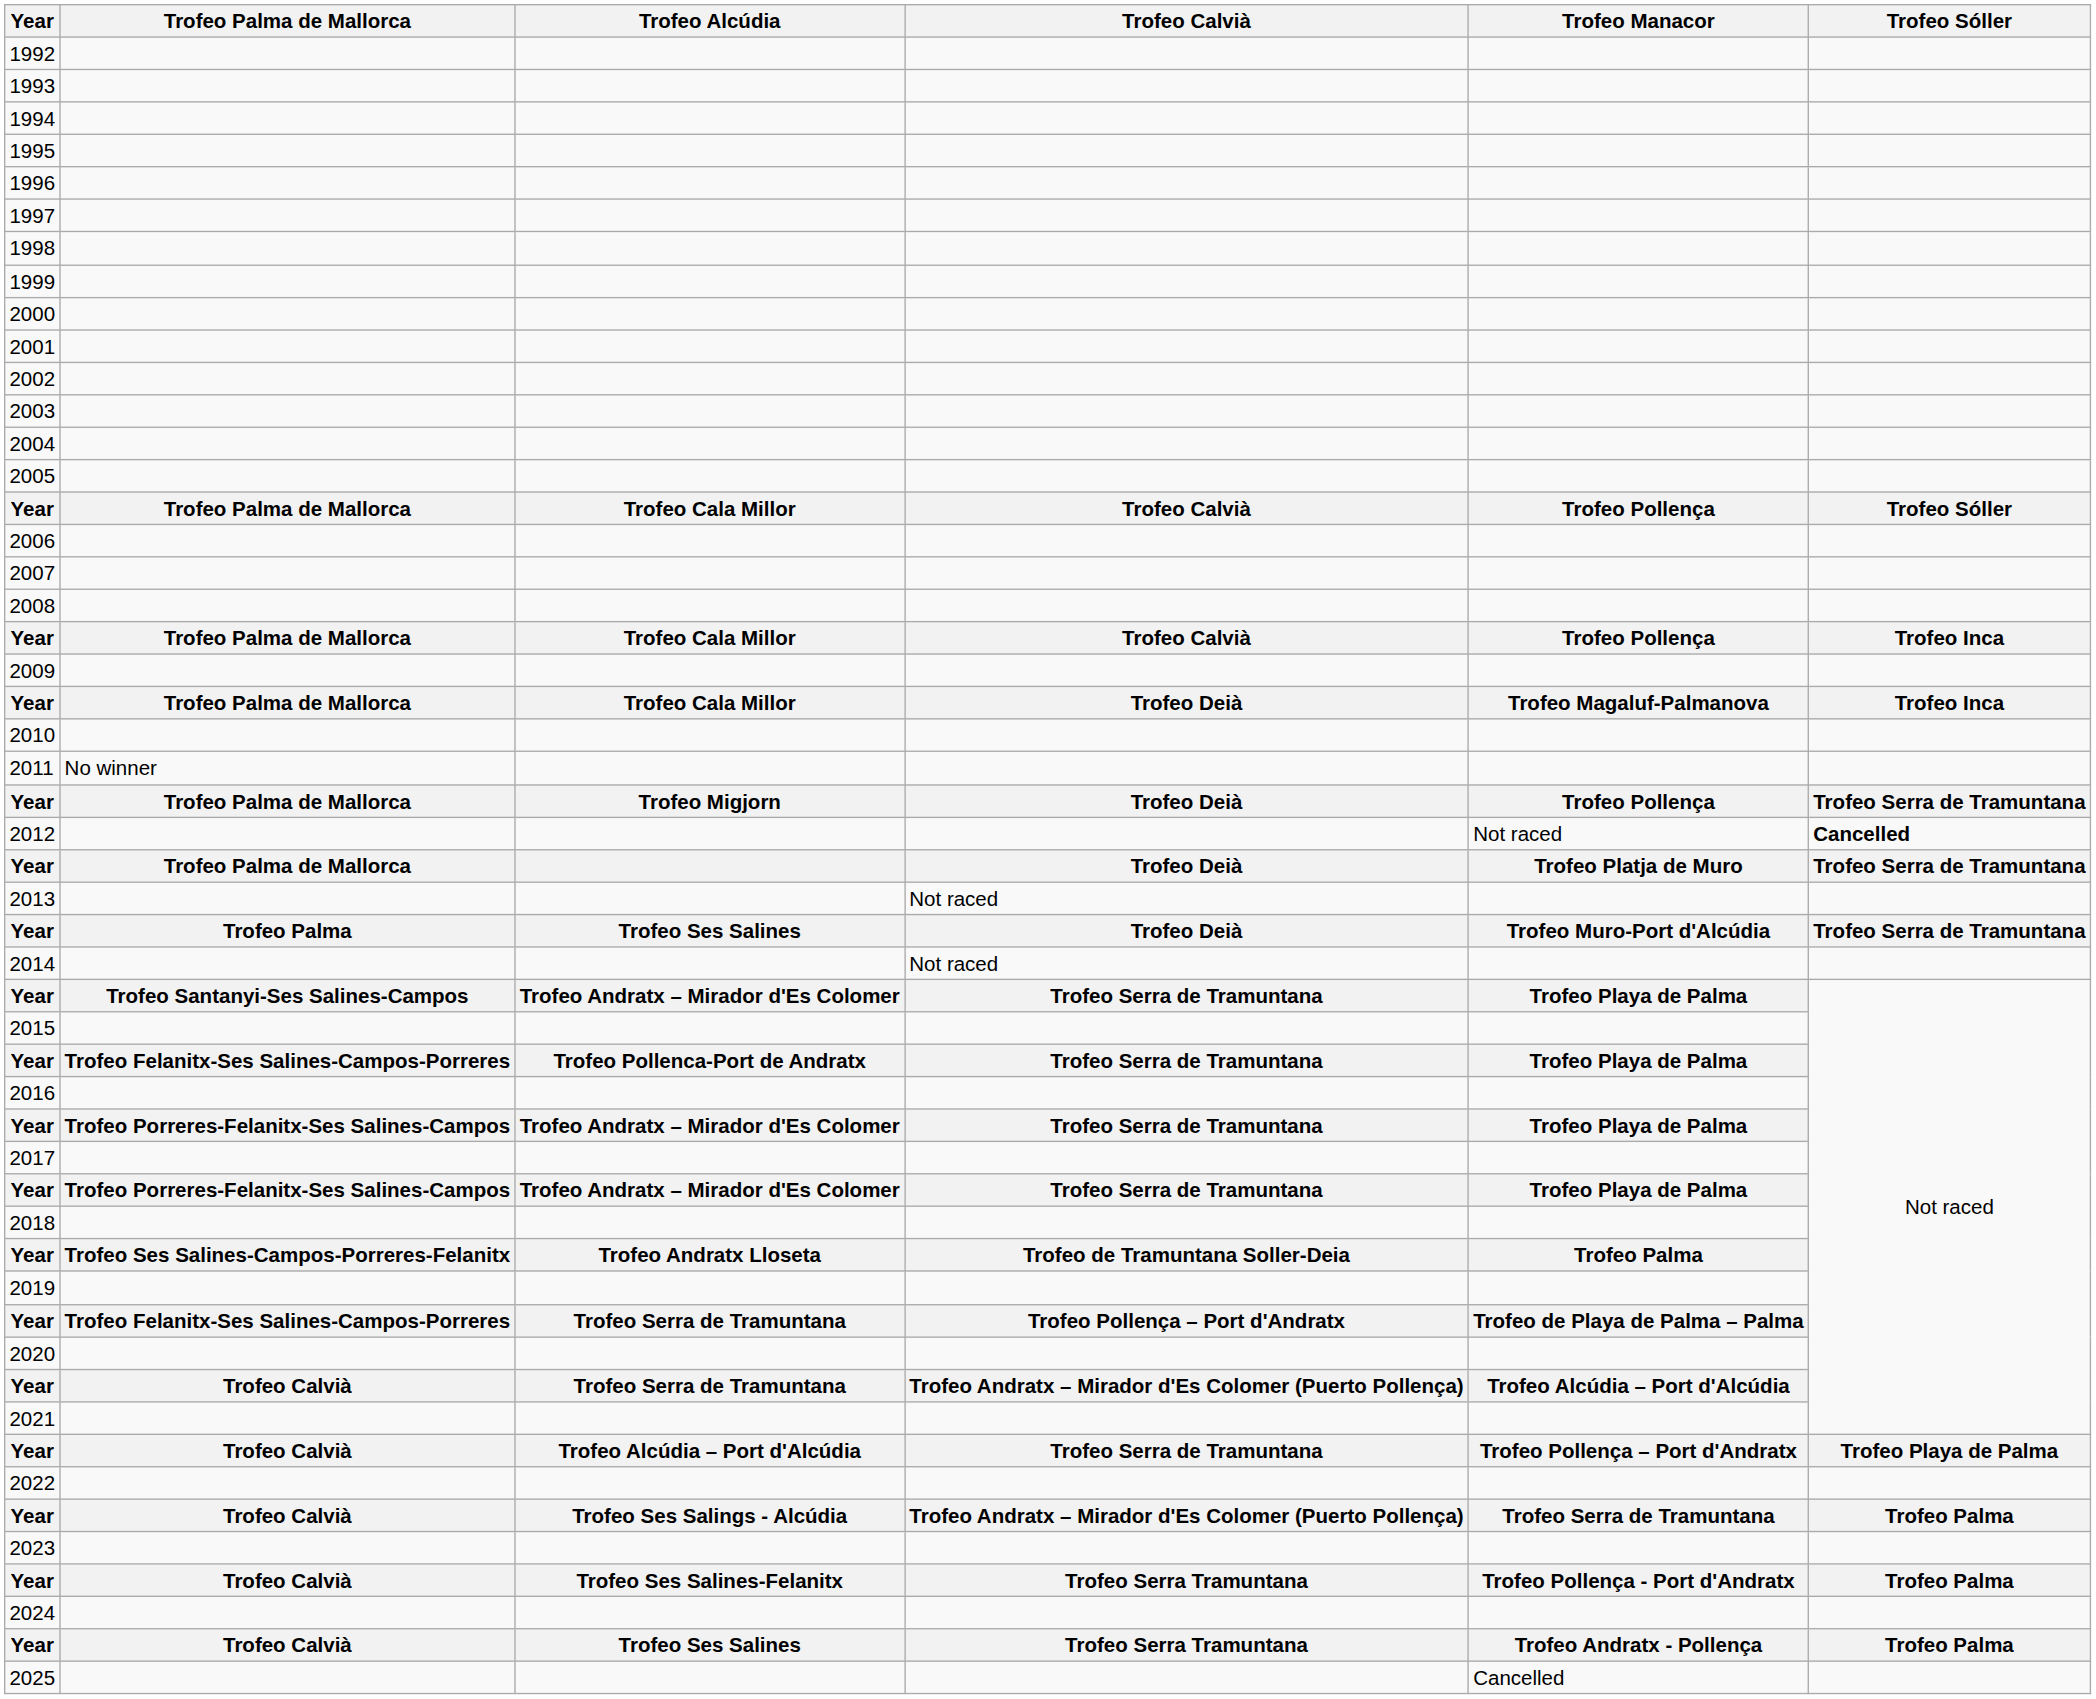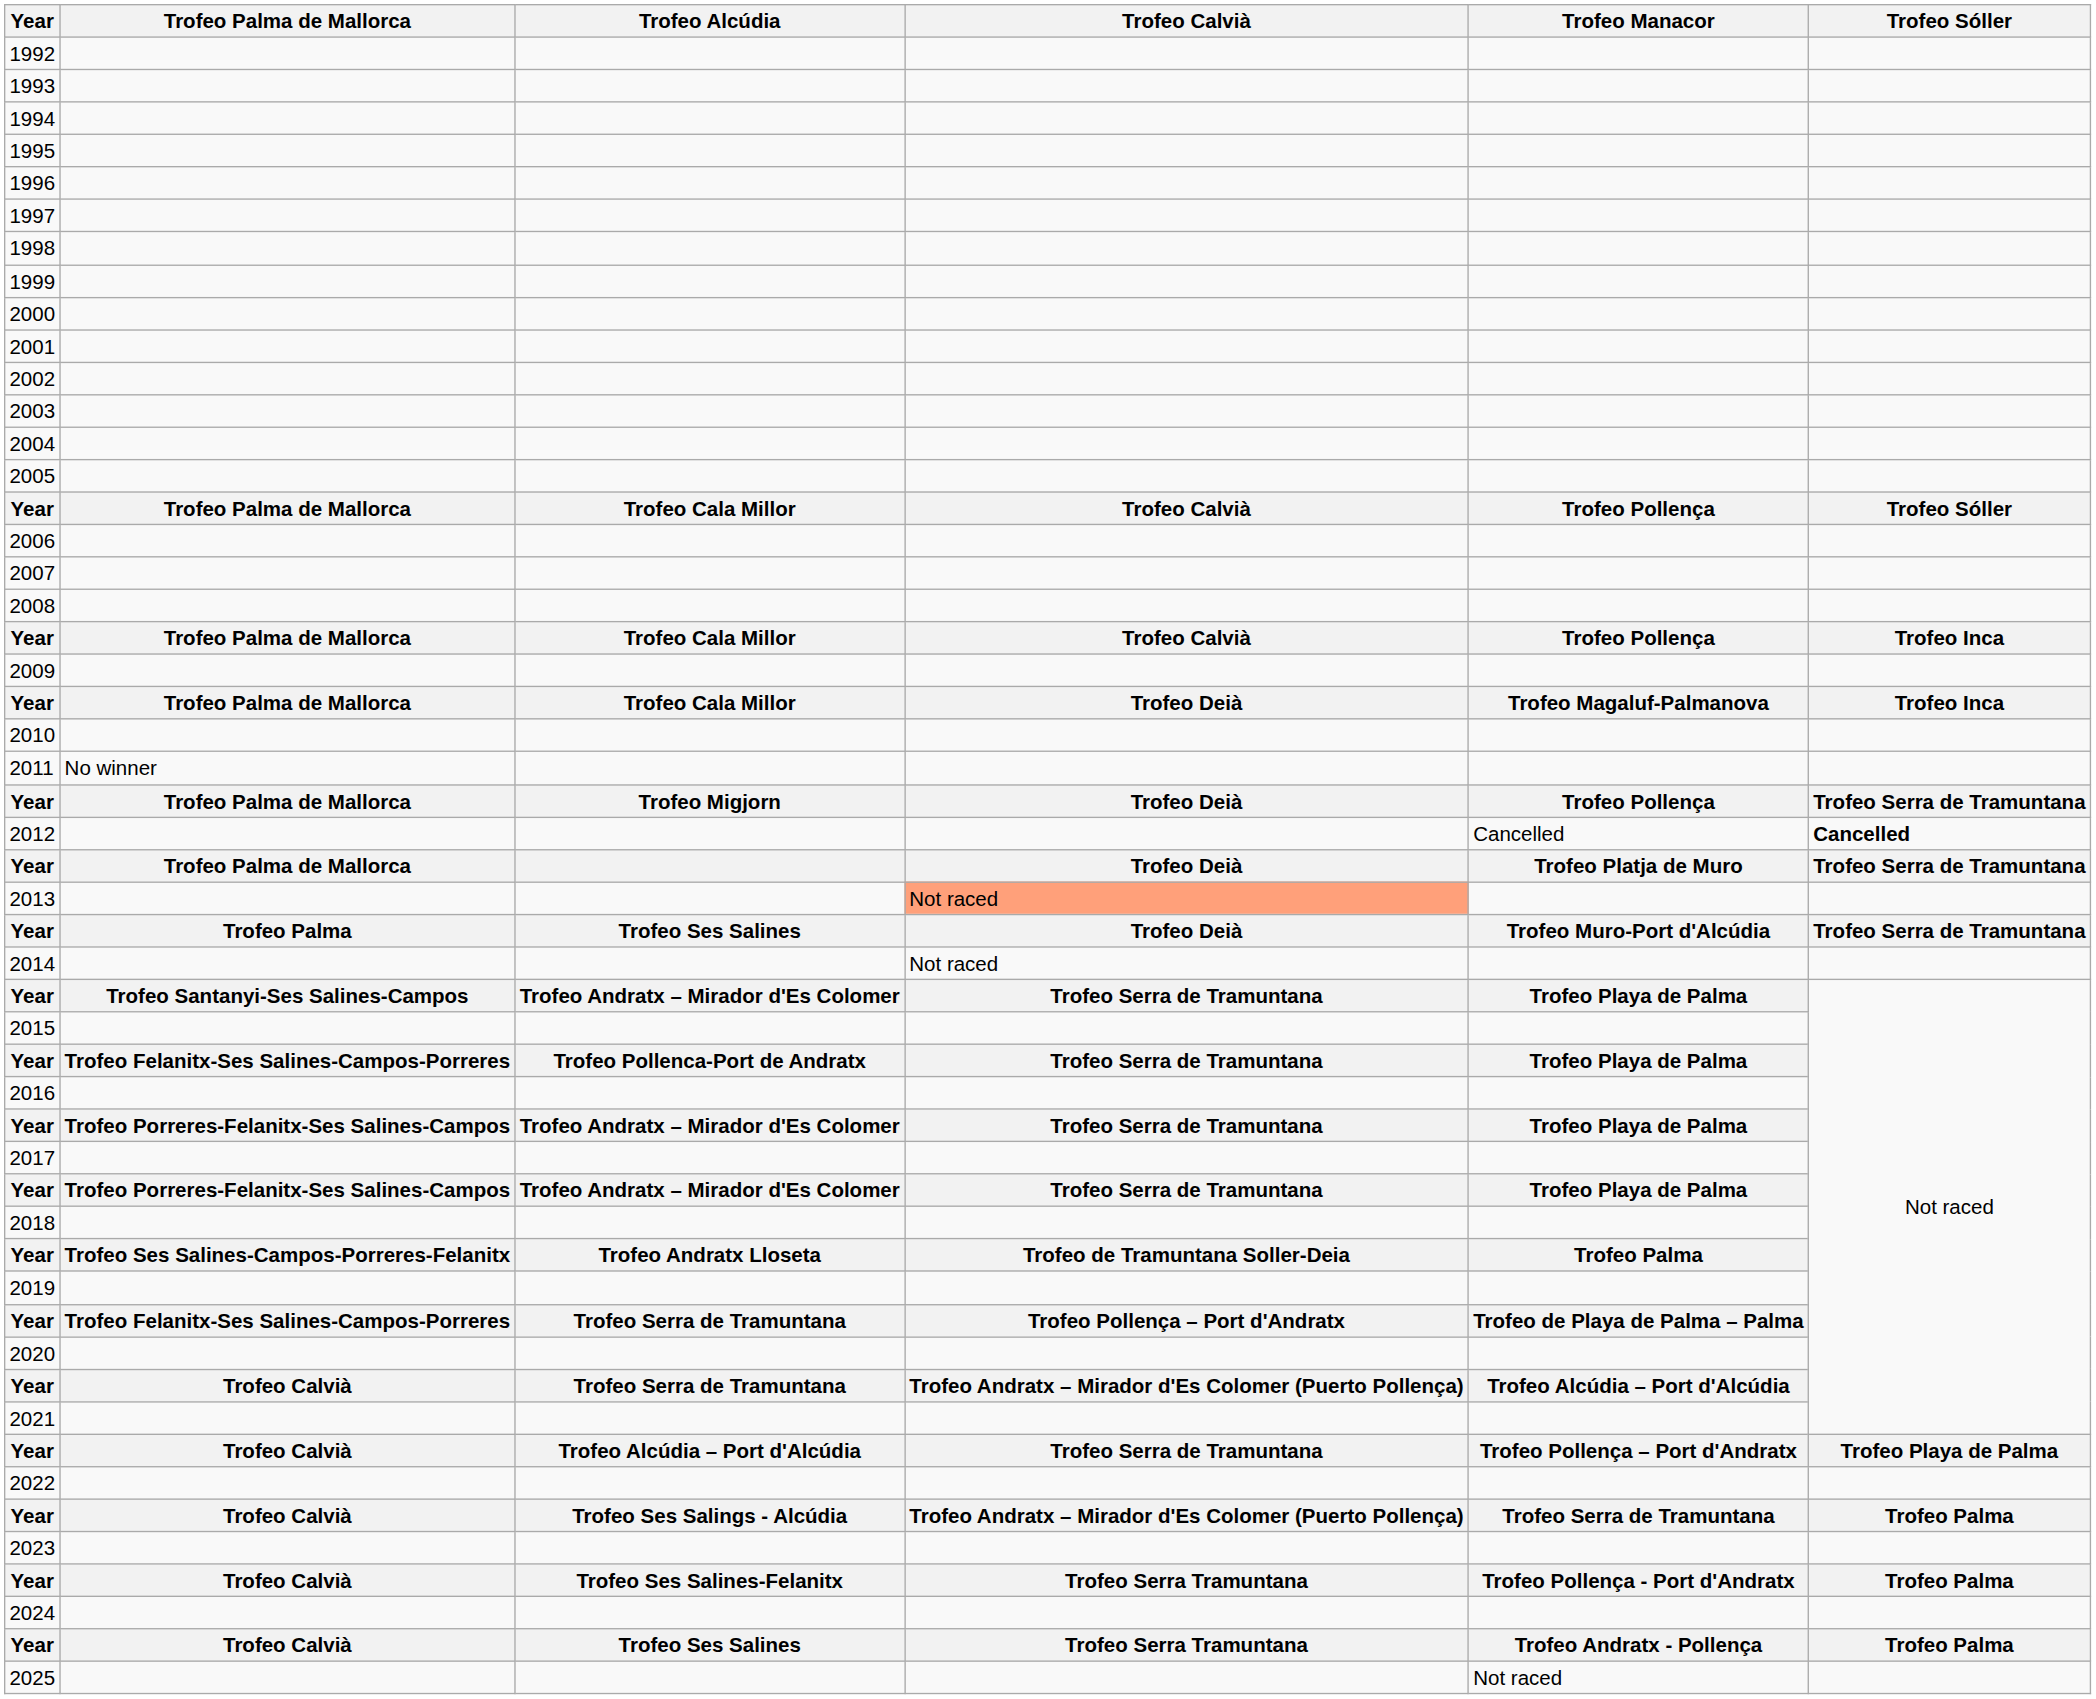(1518, 833) Not raced -> (1519, 833) Cancelled
(954, 898) no background -> (954, 898) lightsalmon background
(1519, 1678) Cancelled -> (1518, 1678) Not raced
